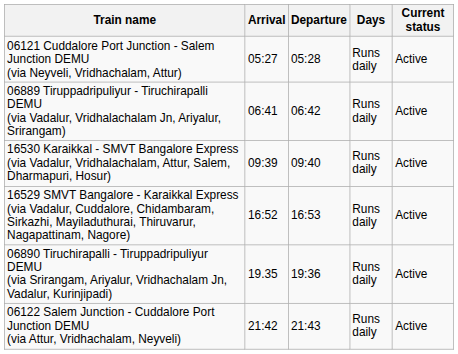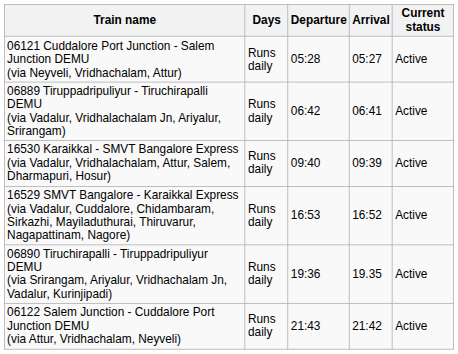columns swapped: (267, 20) <-> (371, 20)
